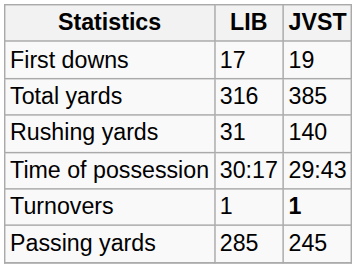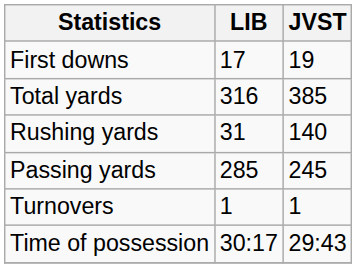rows swapped: (83, 243) <-> (110, 170)
(295, 206) bold -> (295, 206) normal
